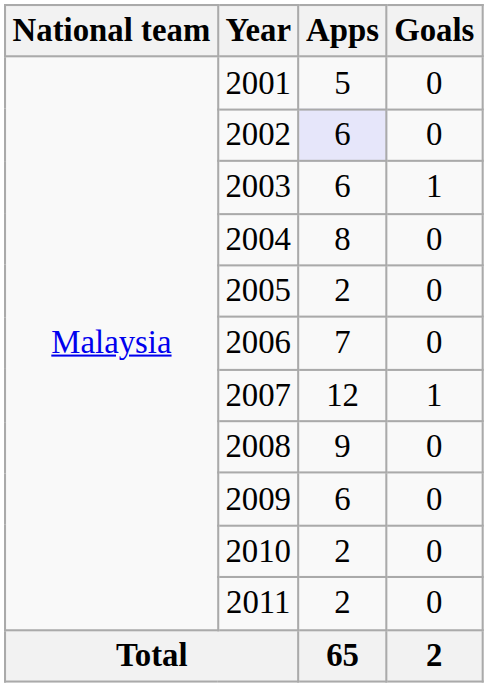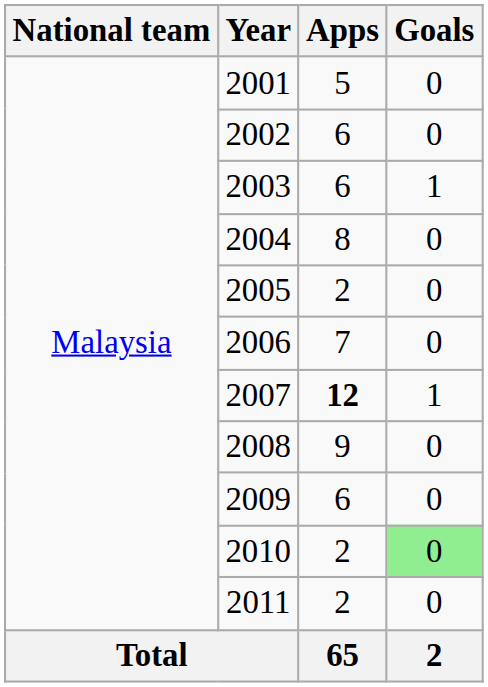(343, 134) lavender background -> (343, 134) no background
(343, 394) normal -> (343, 394) bold
(434, 550) no background -> (434, 550) lightgreen background
